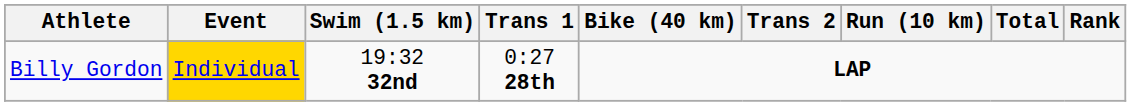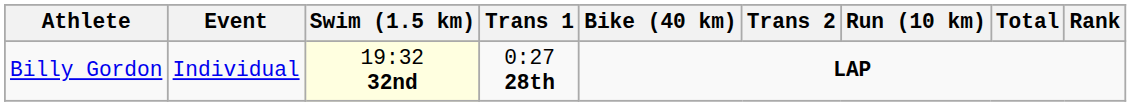(236, 71) gold background -> (236, 71) no background
(392, 71) no background -> (392, 71) lightyellow background
